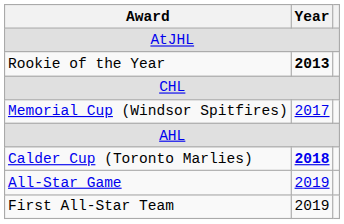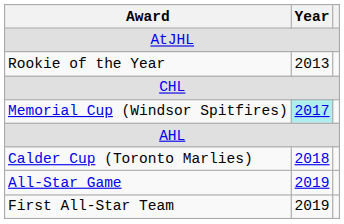(312, 64) bold -> (312, 64) normal
(312, 111) no background -> (312, 111) paleturquoise background
(312, 159) bold -> (312, 159) normal
